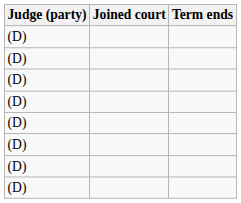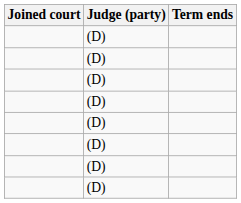columns swapped: (47, 15) <-> (129, 15)
